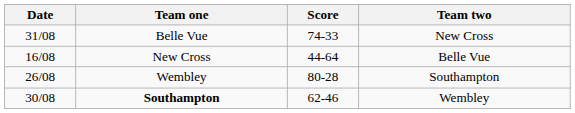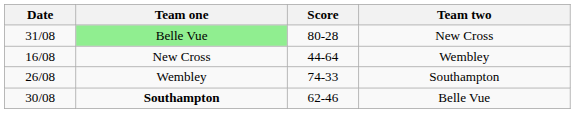(182, 35) no background -> (182, 35) lightgreen background
(323, 35) 74-33 -> (323, 35) 80-28
(464, 56) Belle Vue -> (464, 56) Wembley
(323, 77) 80-28 -> (323, 77) 74-33
(464, 98) Wembley -> (464, 98) Belle Vue
